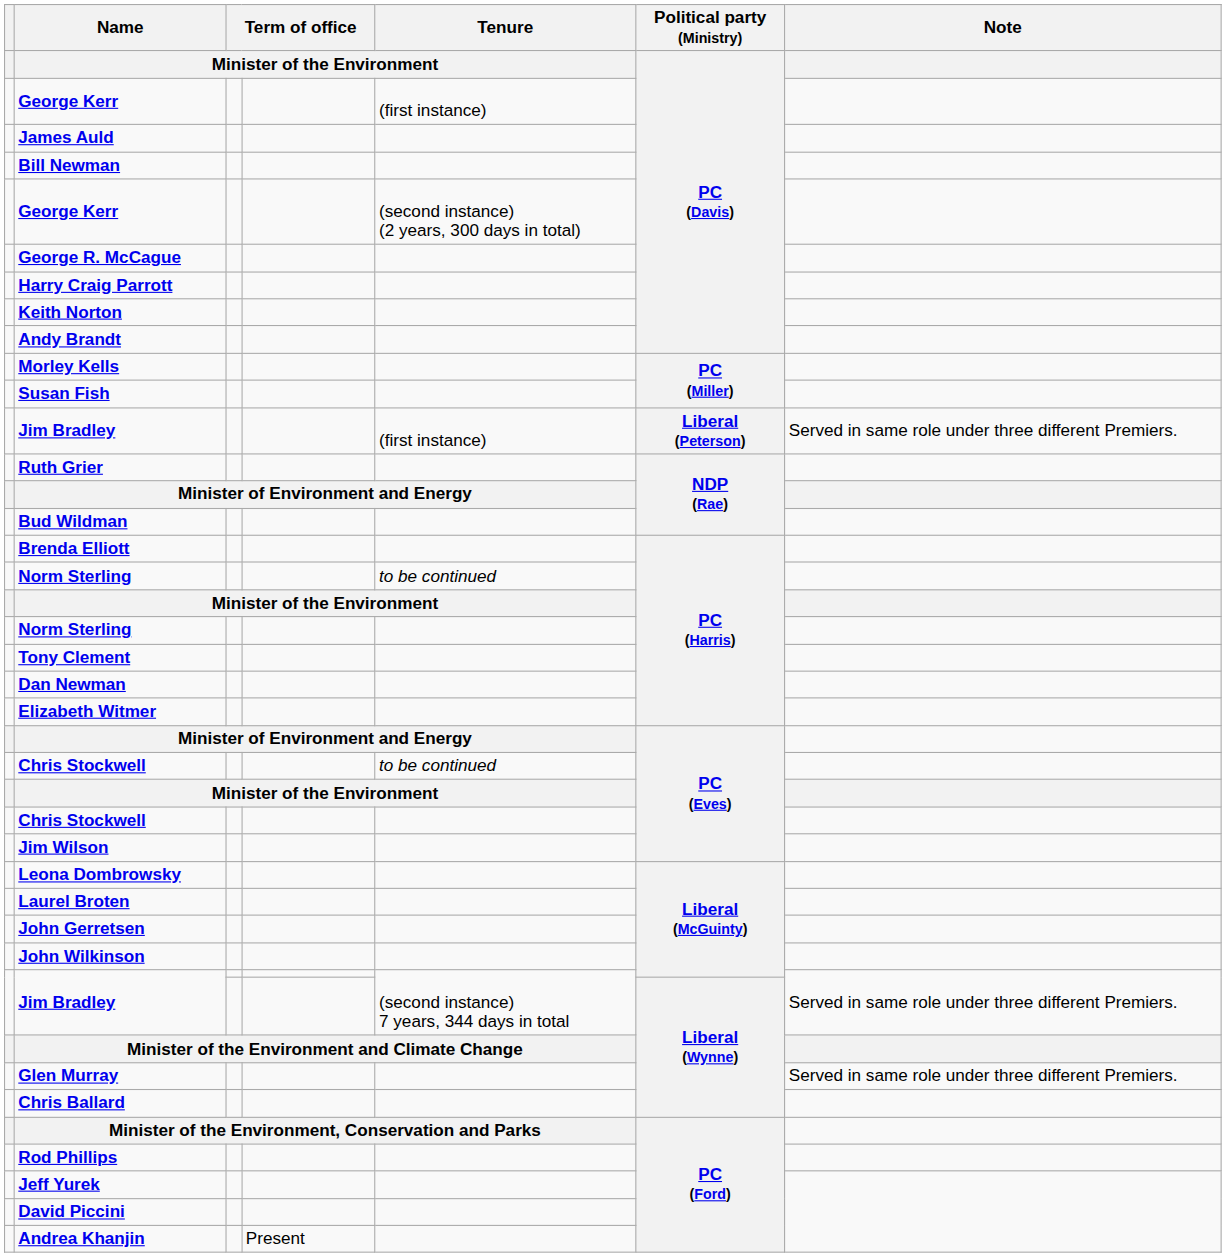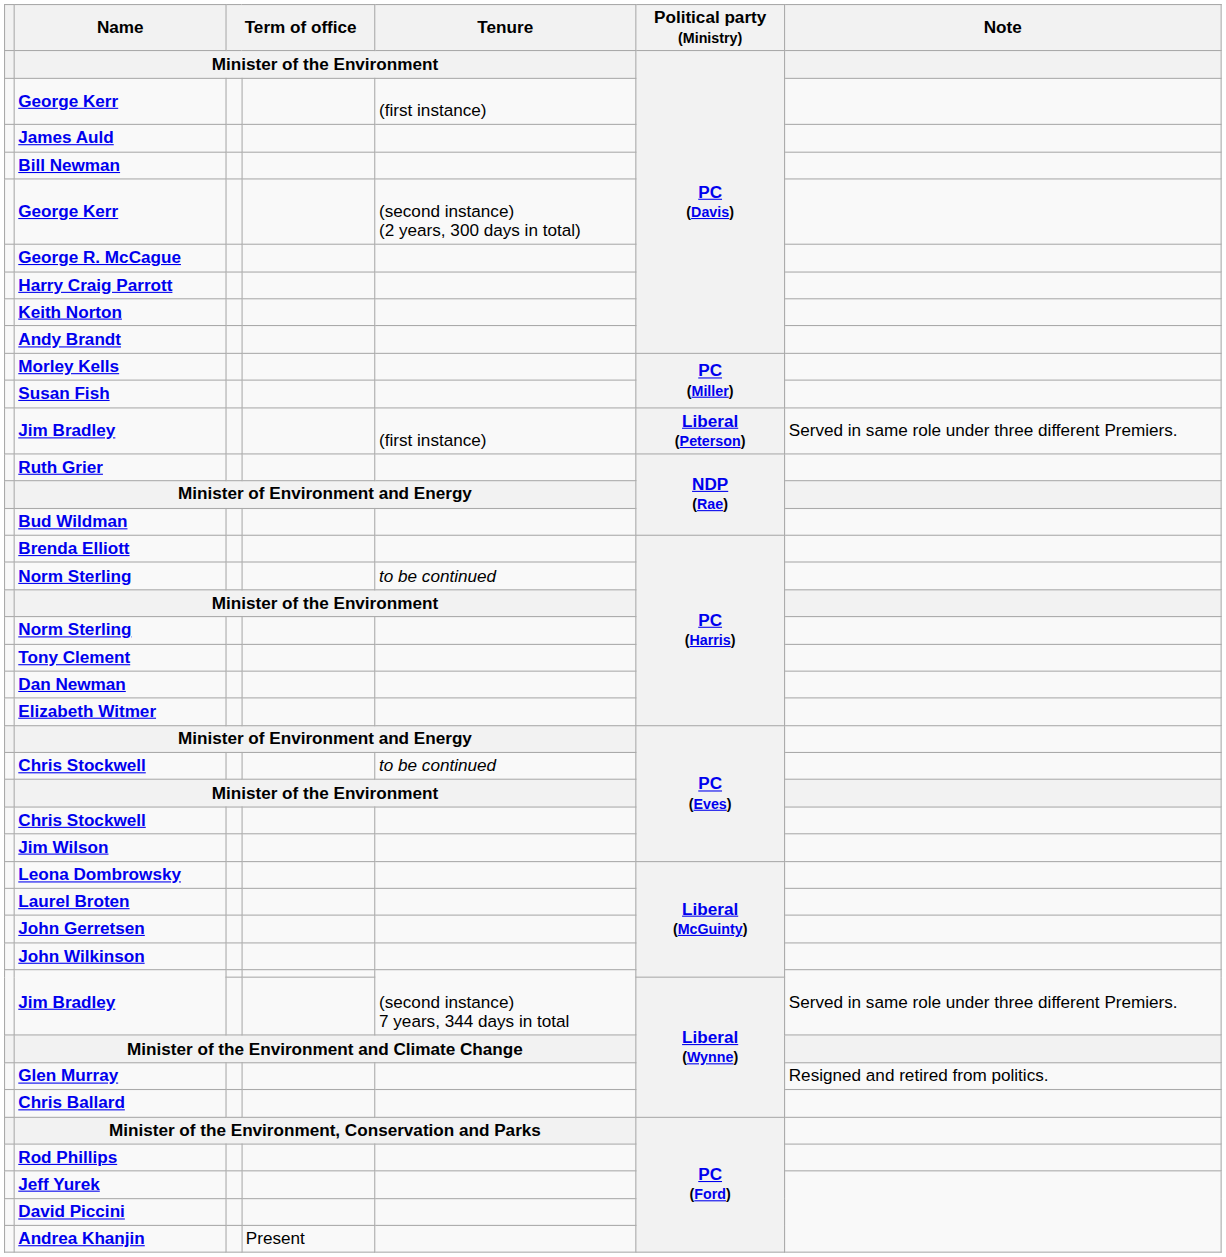(983, 1076) Served in same role under three different Premiers. -> (919, 1076) Resigned and retired from politics.
